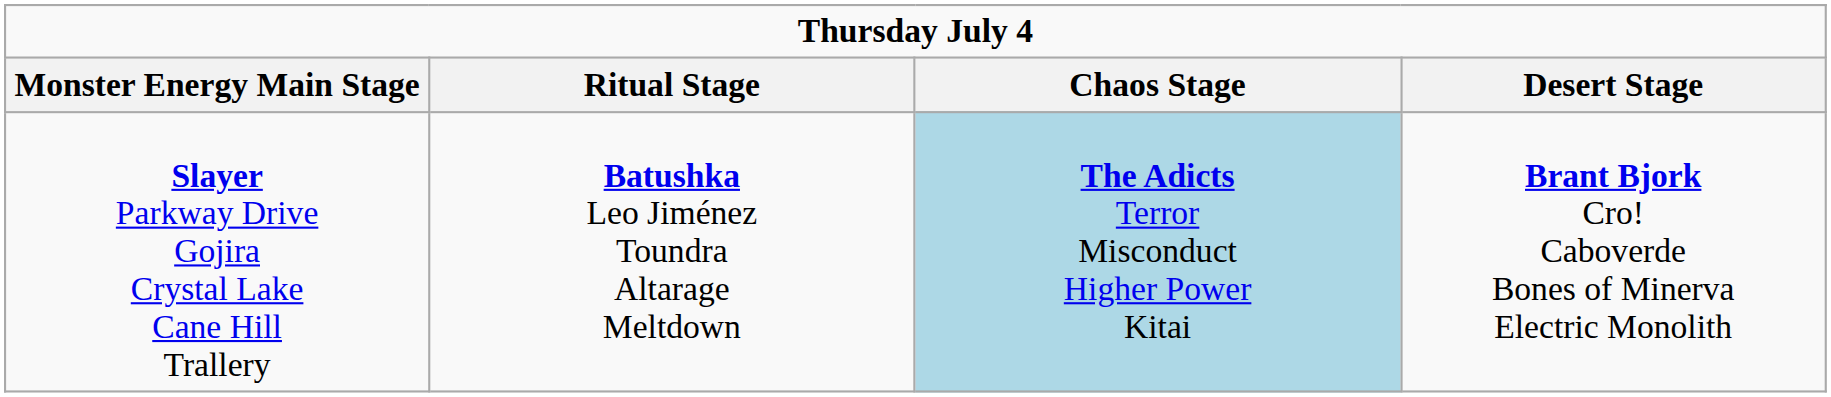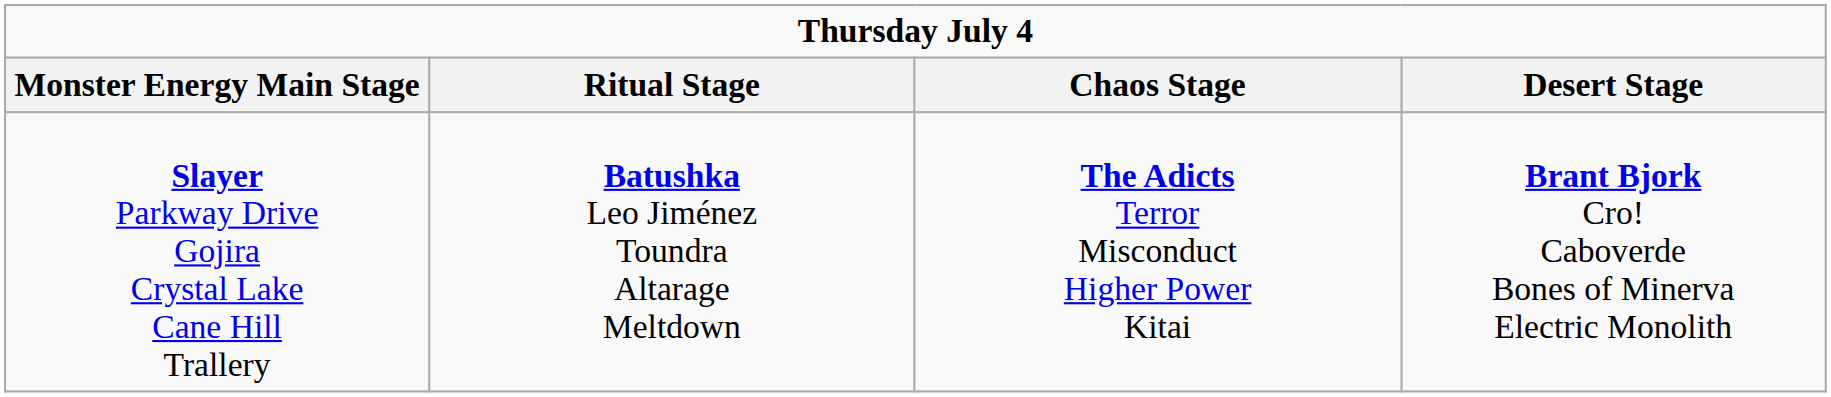(1158, 251) lightblue background -> (1158, 251) no background
